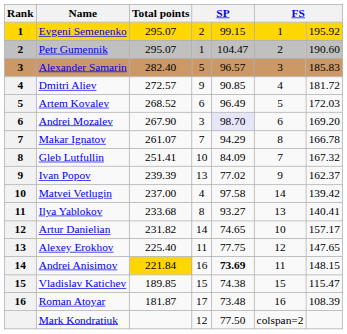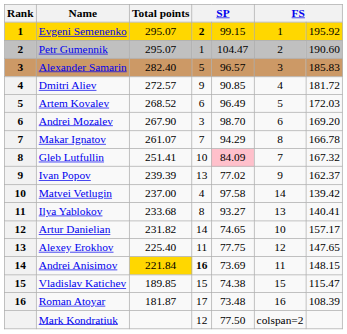(202, 31) normal -> (202, 31) bold
(233, 121) lavender background -> (233, 121) no background
(233, 157) no background -> (233, 157) pink background
(202, 265) normal -> (202, 265) bold
(233, 265) bold -> (233, 265) normal
